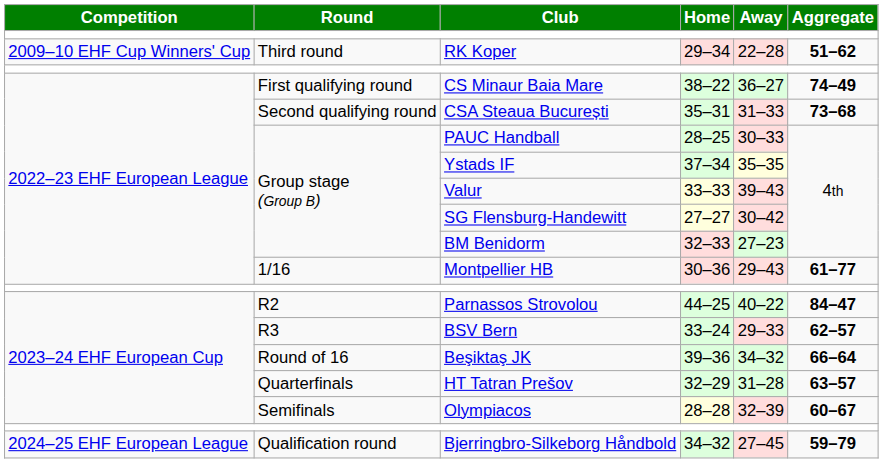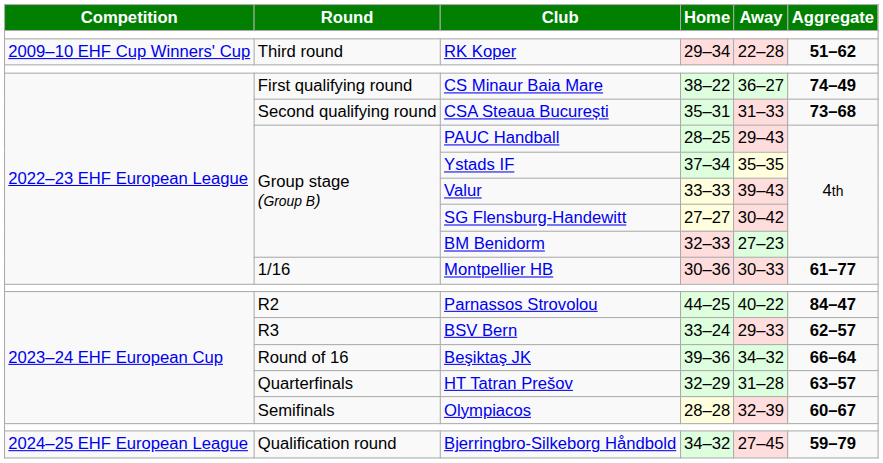(761, 138) 30–33 -> (761, 138) 29–43
(761, 270) 29–43 -> (761, 270) 30–33
